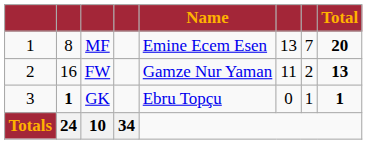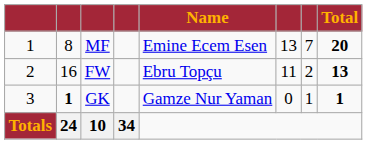(208, 71) Gamze Nur Yaman -> (182, 71) Ebru Topçu
(182, 98) Ebru Topçu -> (208, 98) Gamze Nur Yaman
